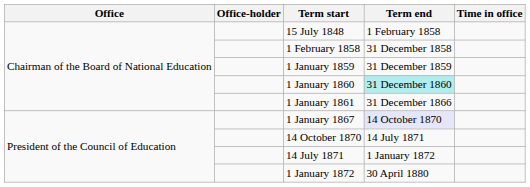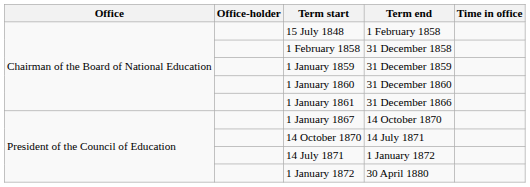(409, 84) paleturquoise background -> (409, 84) no background
(404, 119) lavender background -> (404, 119) no background
